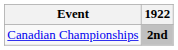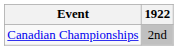(157, 34) bold -> (157, 34) normal
